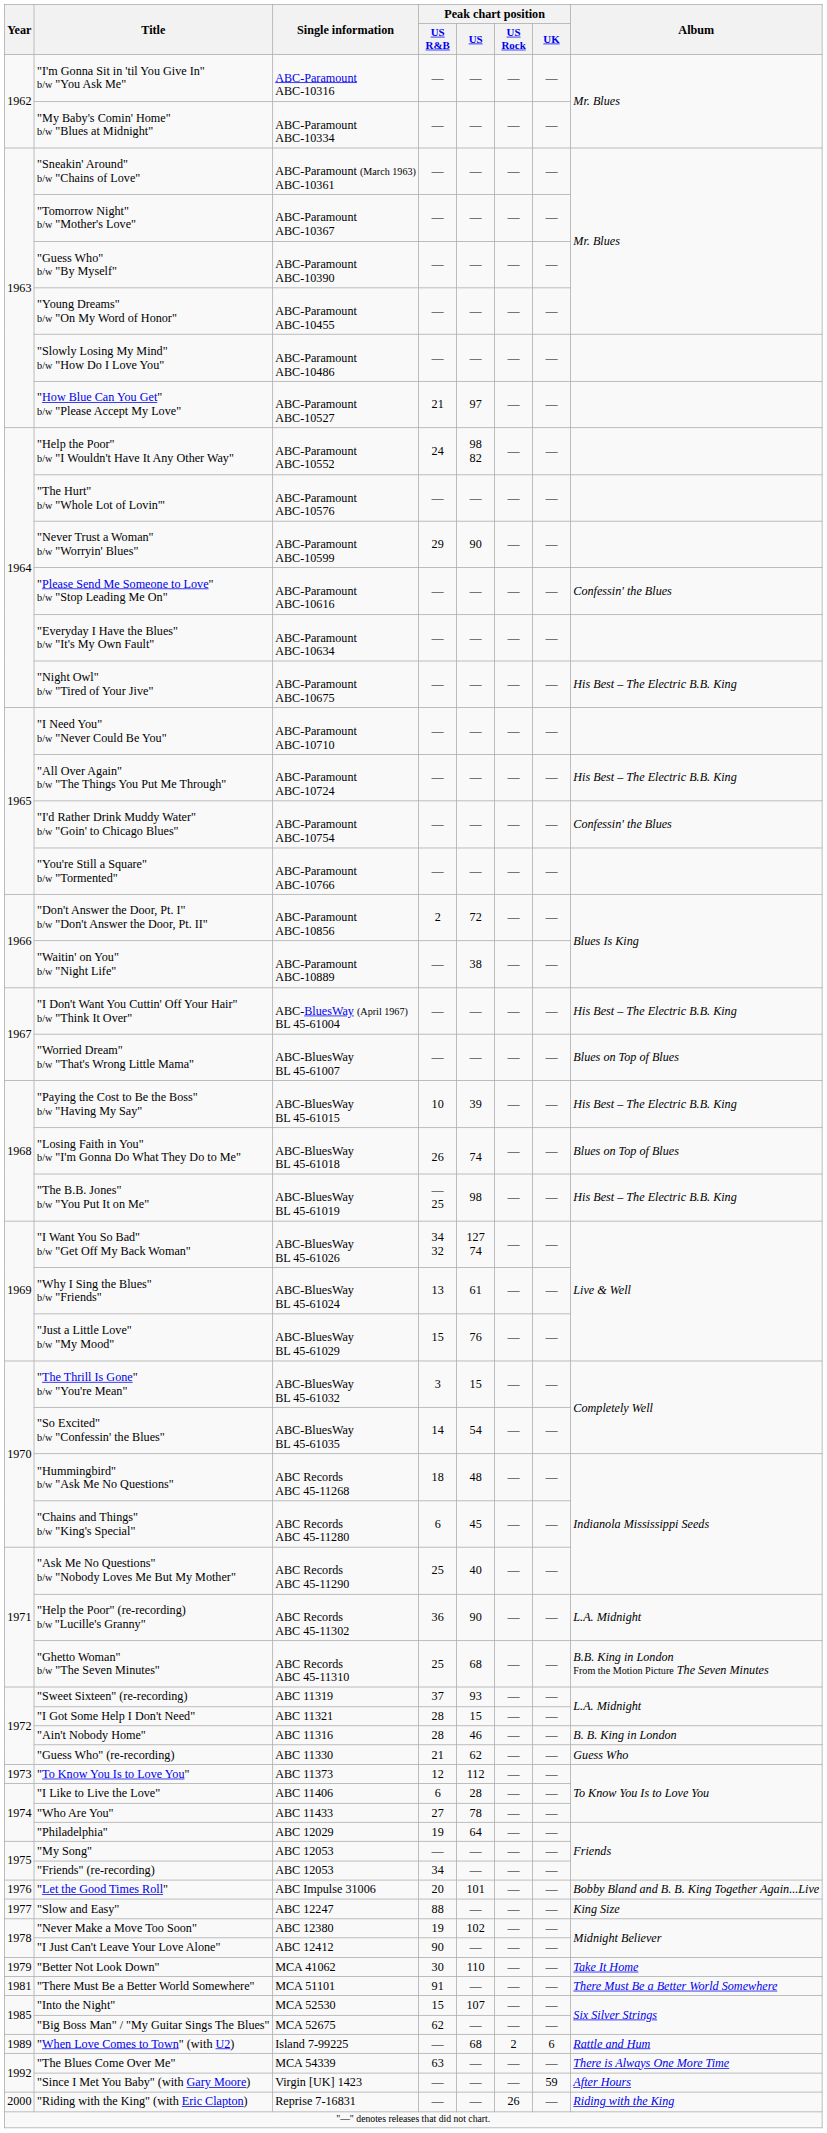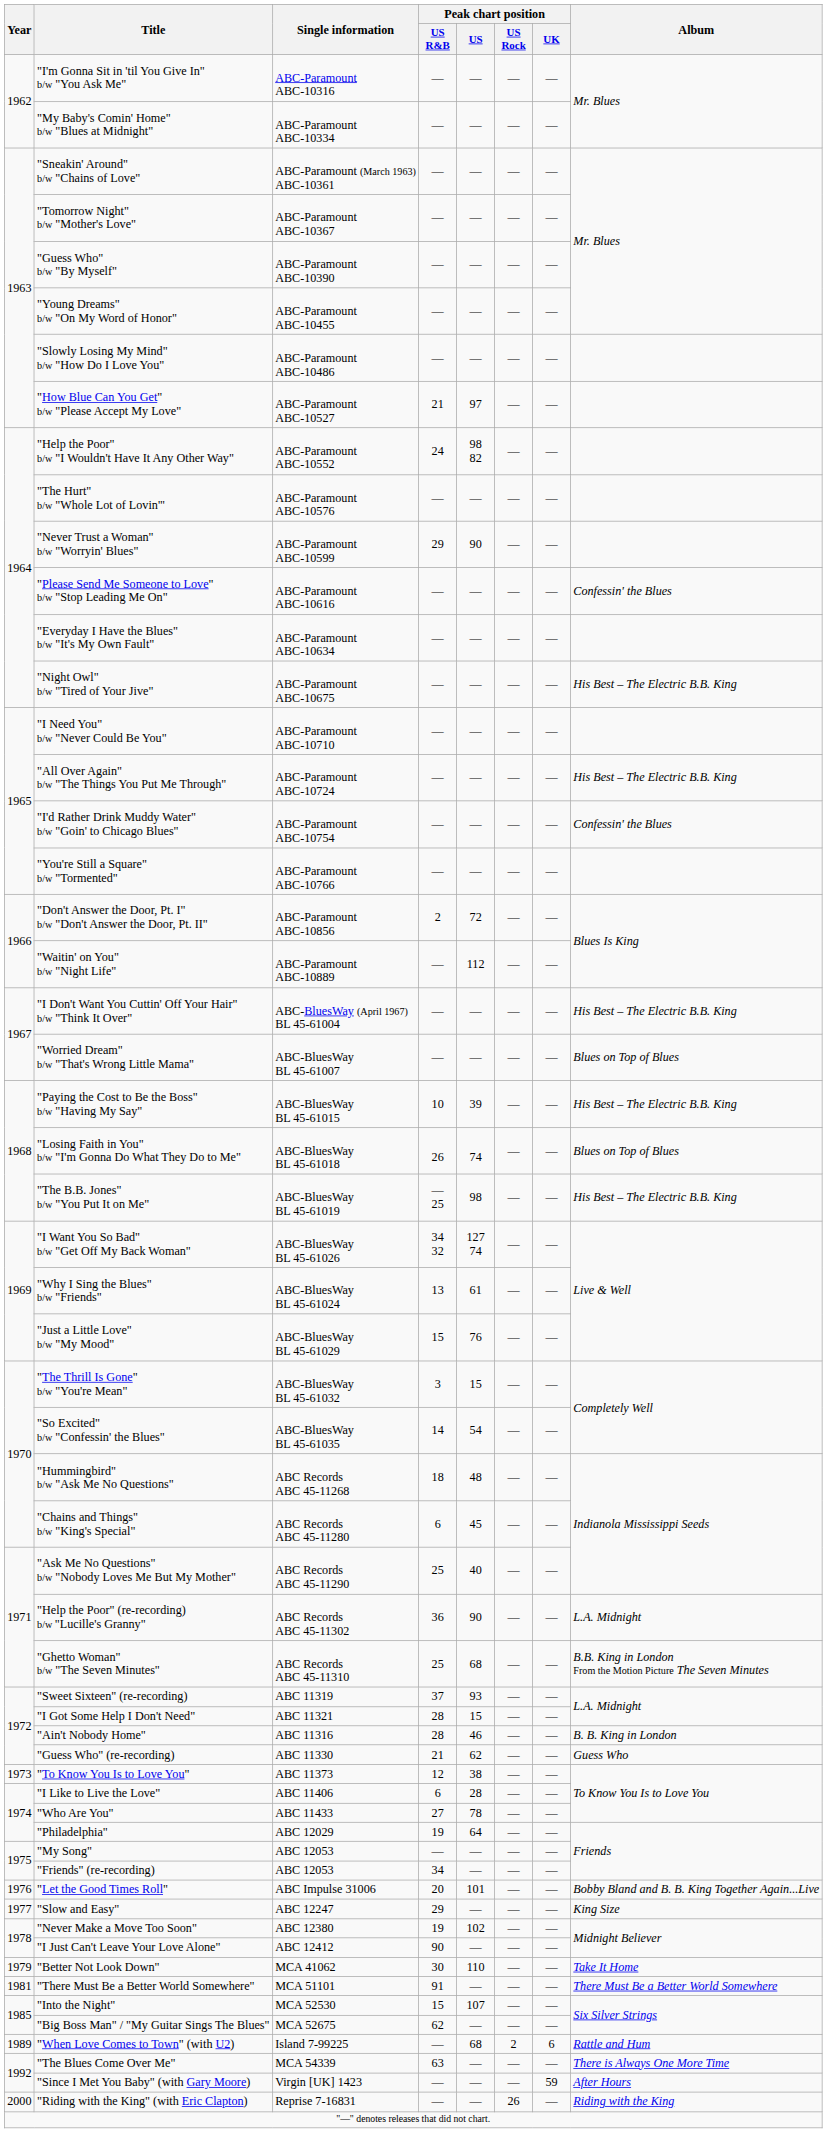(476, 964) 38 -> (476, 964) 112
(476, 1774) 112 -> (476, 1774) 38
(438, 1909) 88 -> (438, 1909) 29
